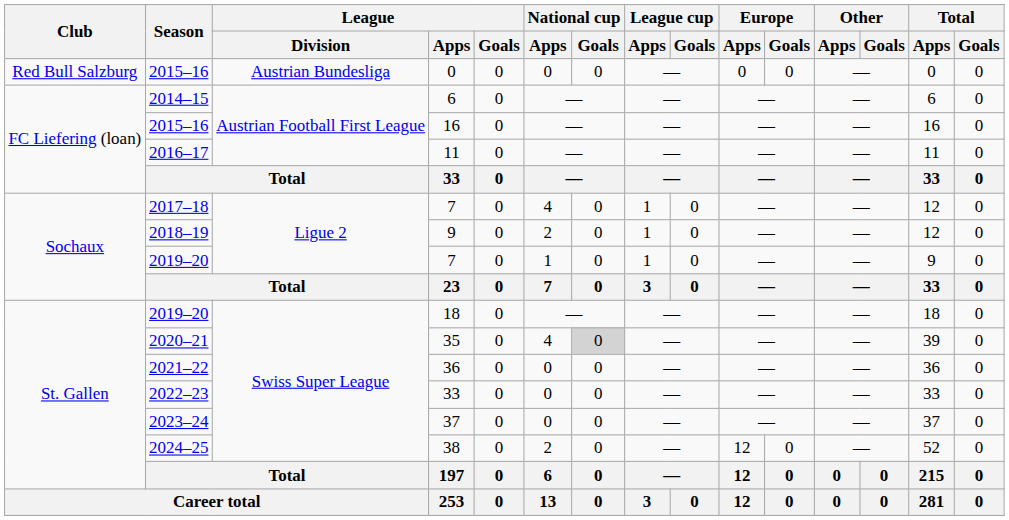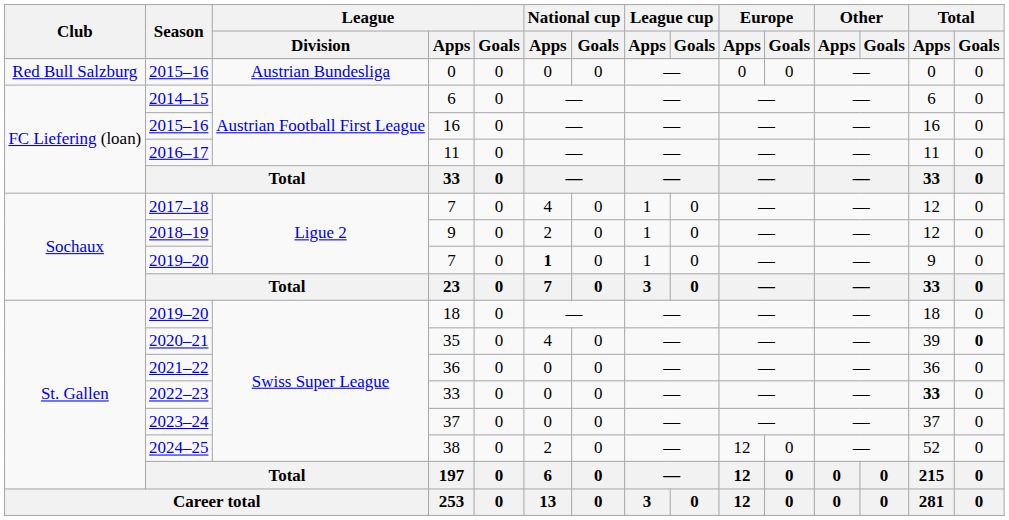(548, 260) normal -> (548, 260) bold
(598, 340) lightgrey background -> (598, 340) no background
(979, 340) normal -> (979, 340) bold
(932, 394) normal -> (932, 394) bold
